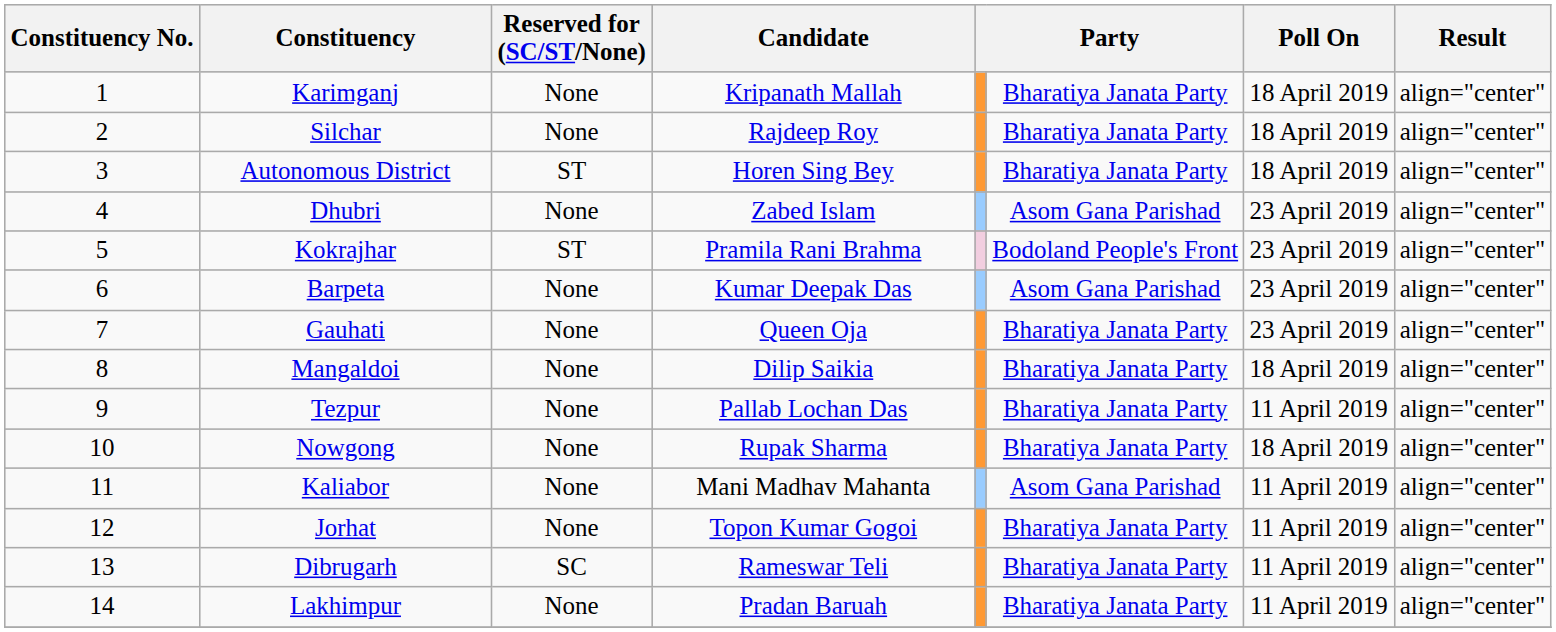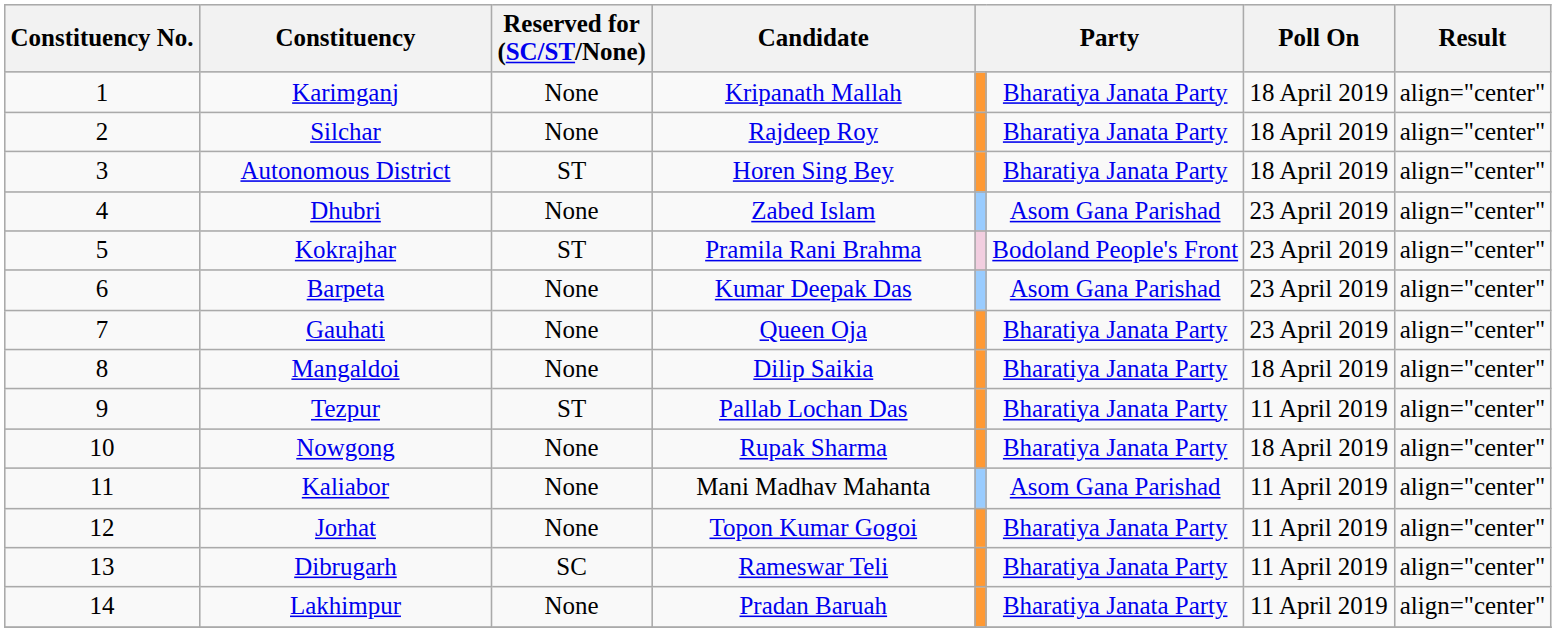(572, 408) None -> (572, 408) ST
